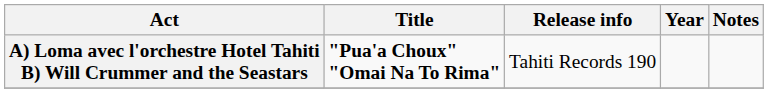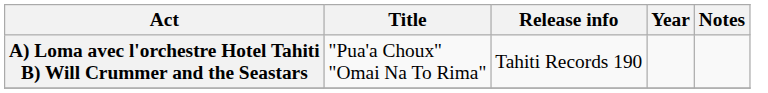(414, 61) bold -> (407, 61) normal
